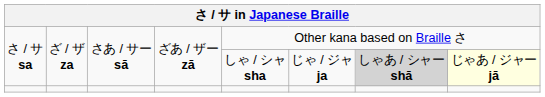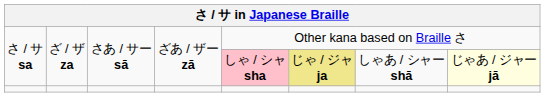(255, 68) no background -> (255, 68) pink background
(322, 68) no background -> (322, 68) khaki background
(402, 68) lightgrey background -> (402, 68) no background
